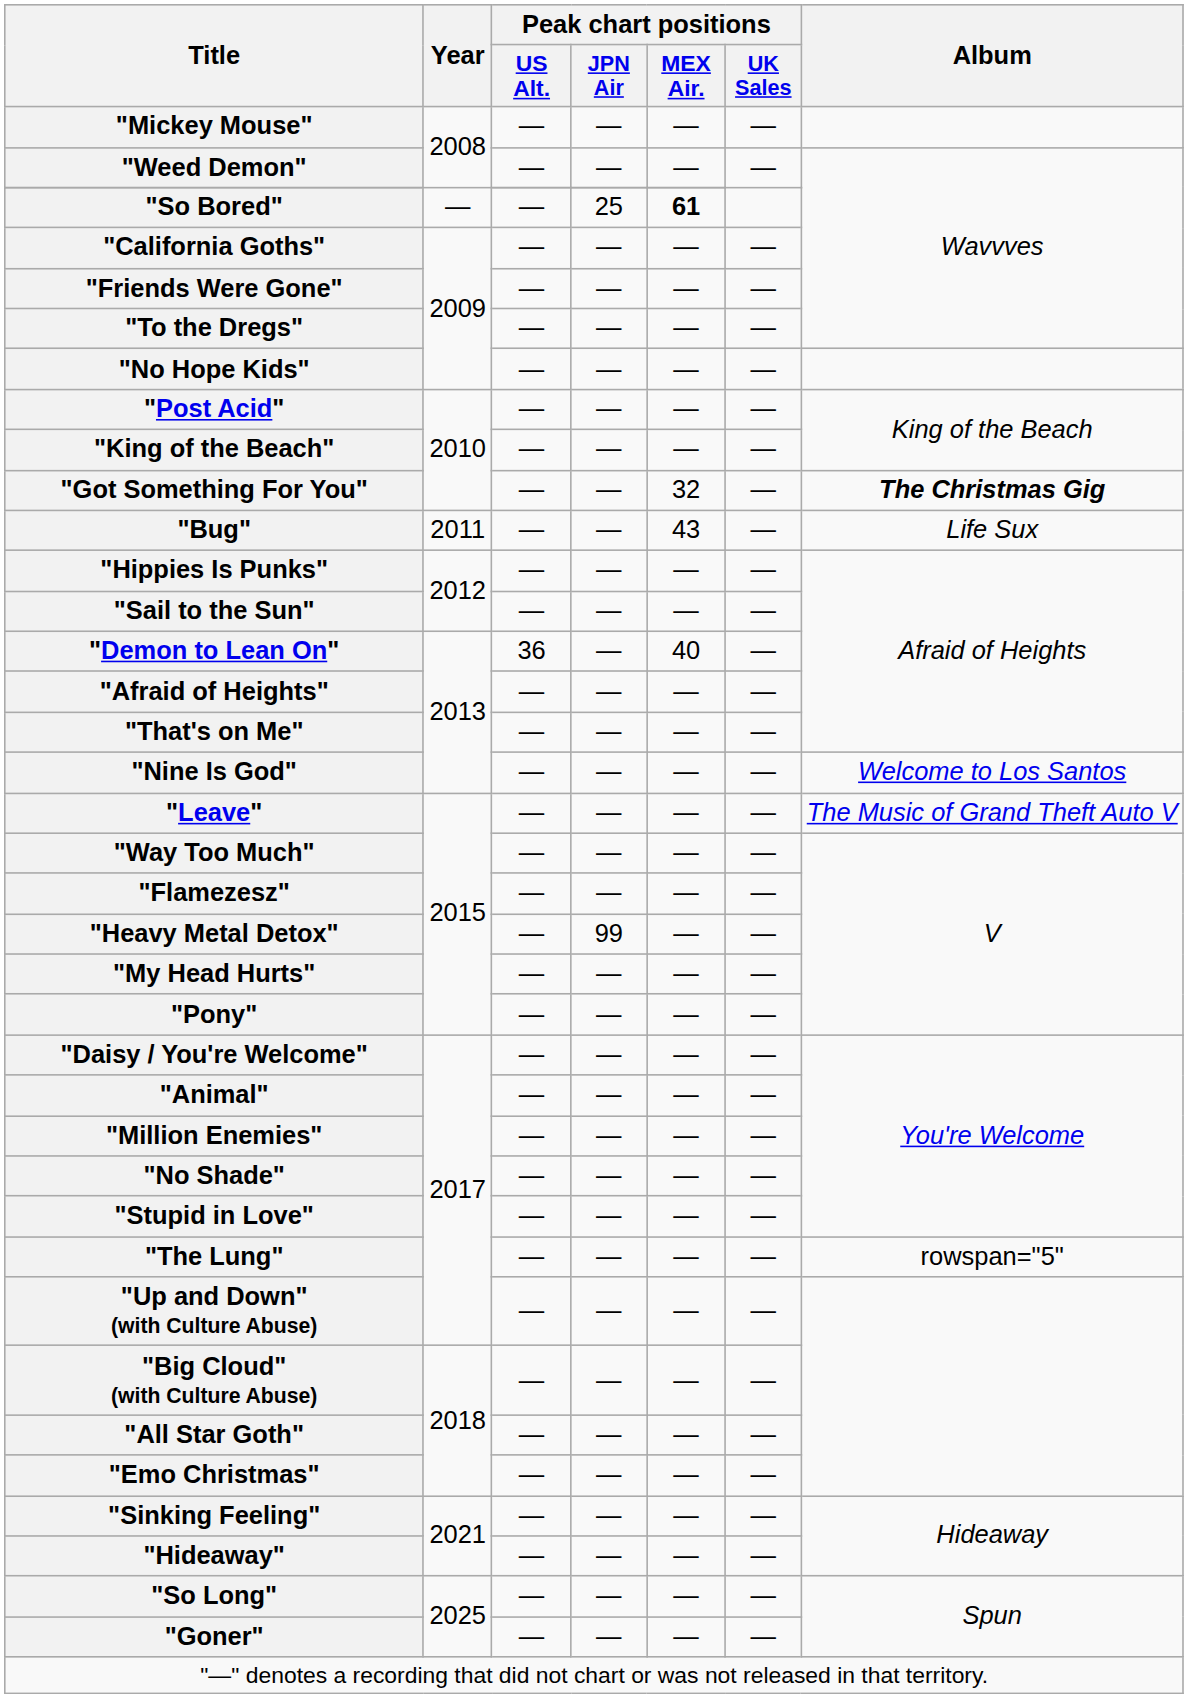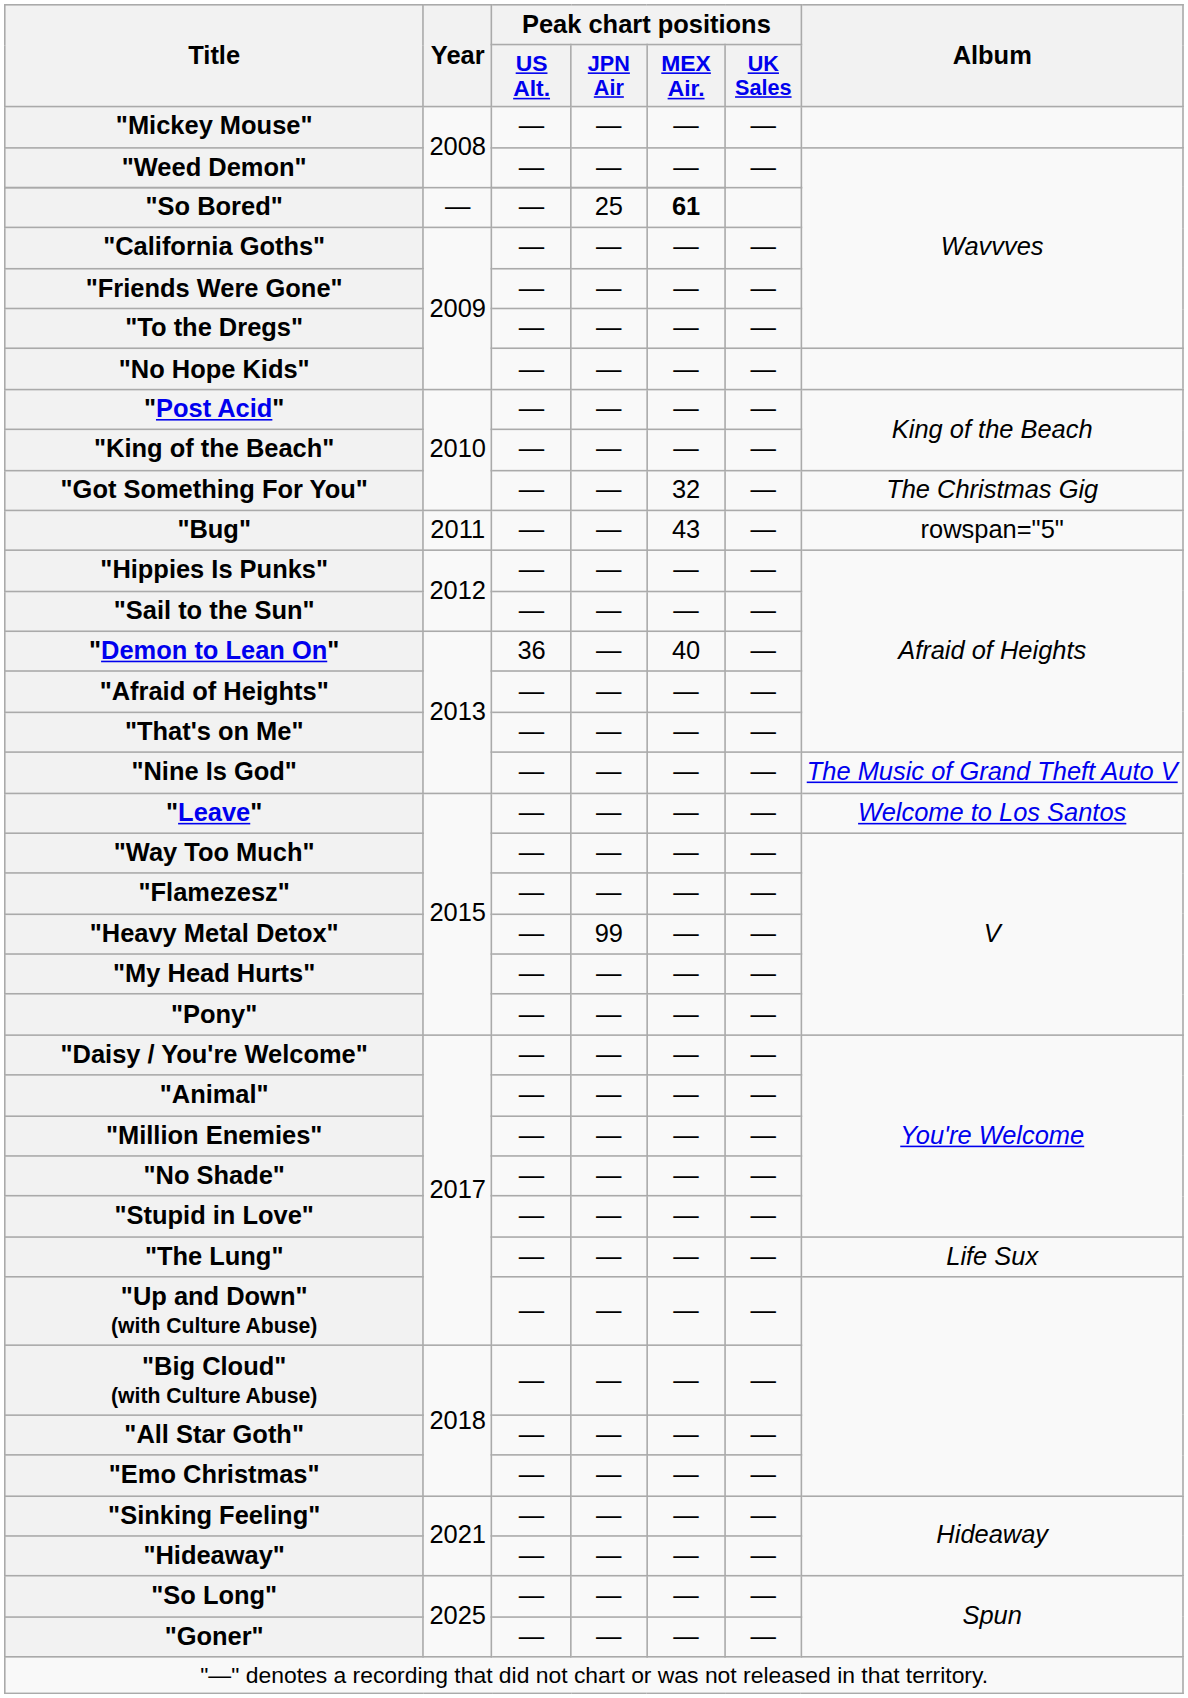(992, 489) bold -> (992, 489) normal
(992, 530) Life Sux -> (992, 530) rowspan="5"
(992, 772) Welcome to Los Santos -> (992, 772) The Music of Grand Theft Auto V
(992, 812) The Music of Grand Theft Auto V -> (992, 812) Welcome to Los Santos
(992, 1256) rowspan="5" -> (992, 1256) Life Sux
